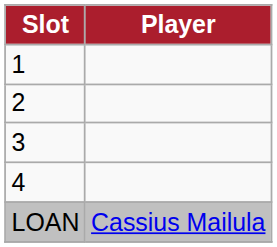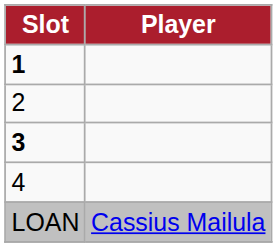(19, 64) normal -> (19, 64) bold
(19, 143) normal -> (19, 143) bold
